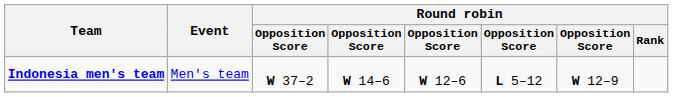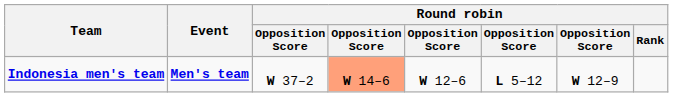(210, 74) normal -> (210, 74) bold
(366, 81) no background -> (366, 81) lightsalmon background
